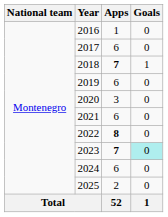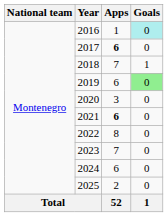(147, 30) no background -> (147, 30) paleturquoise background
(116, 47) normal -> (116, 47) bold
(116, 64) bold -> (116, 64) normal
(147, 82) no background -> (147, 82) lightgreen background
(116, 116) normal -> (116, 116) bold
(116, 133) bold -> (116, 133) normal
(116, 151) bold -> (116, 151) normal
(147, 151) paleturquoise background -> (147, 151) no background
